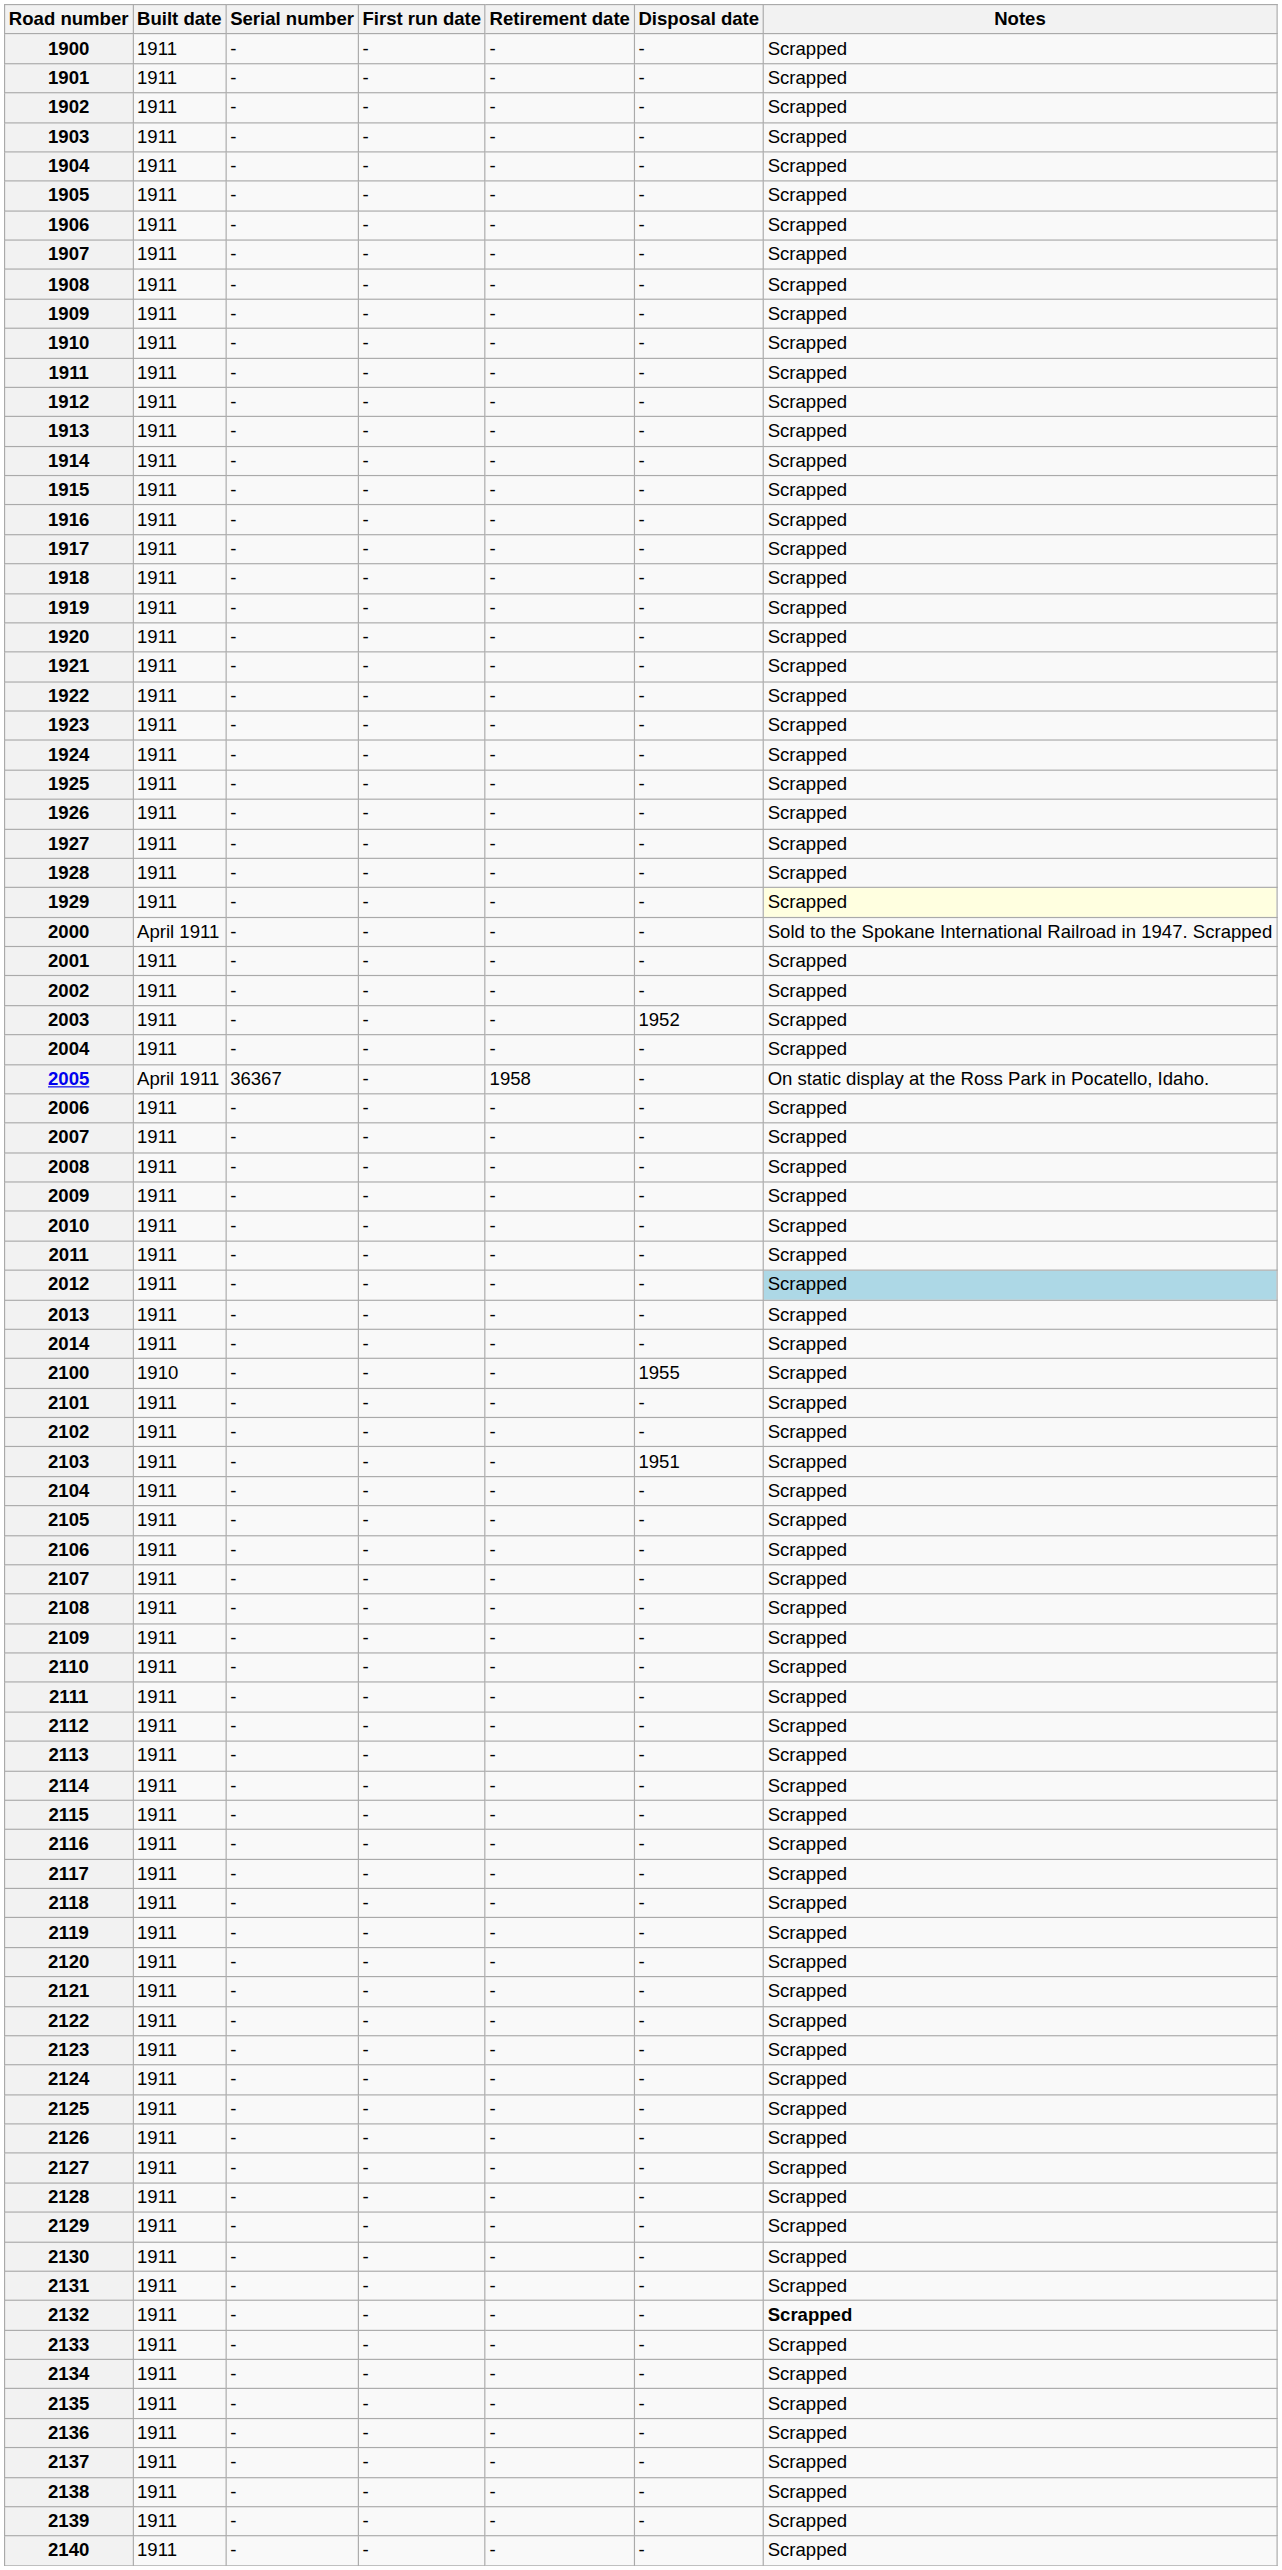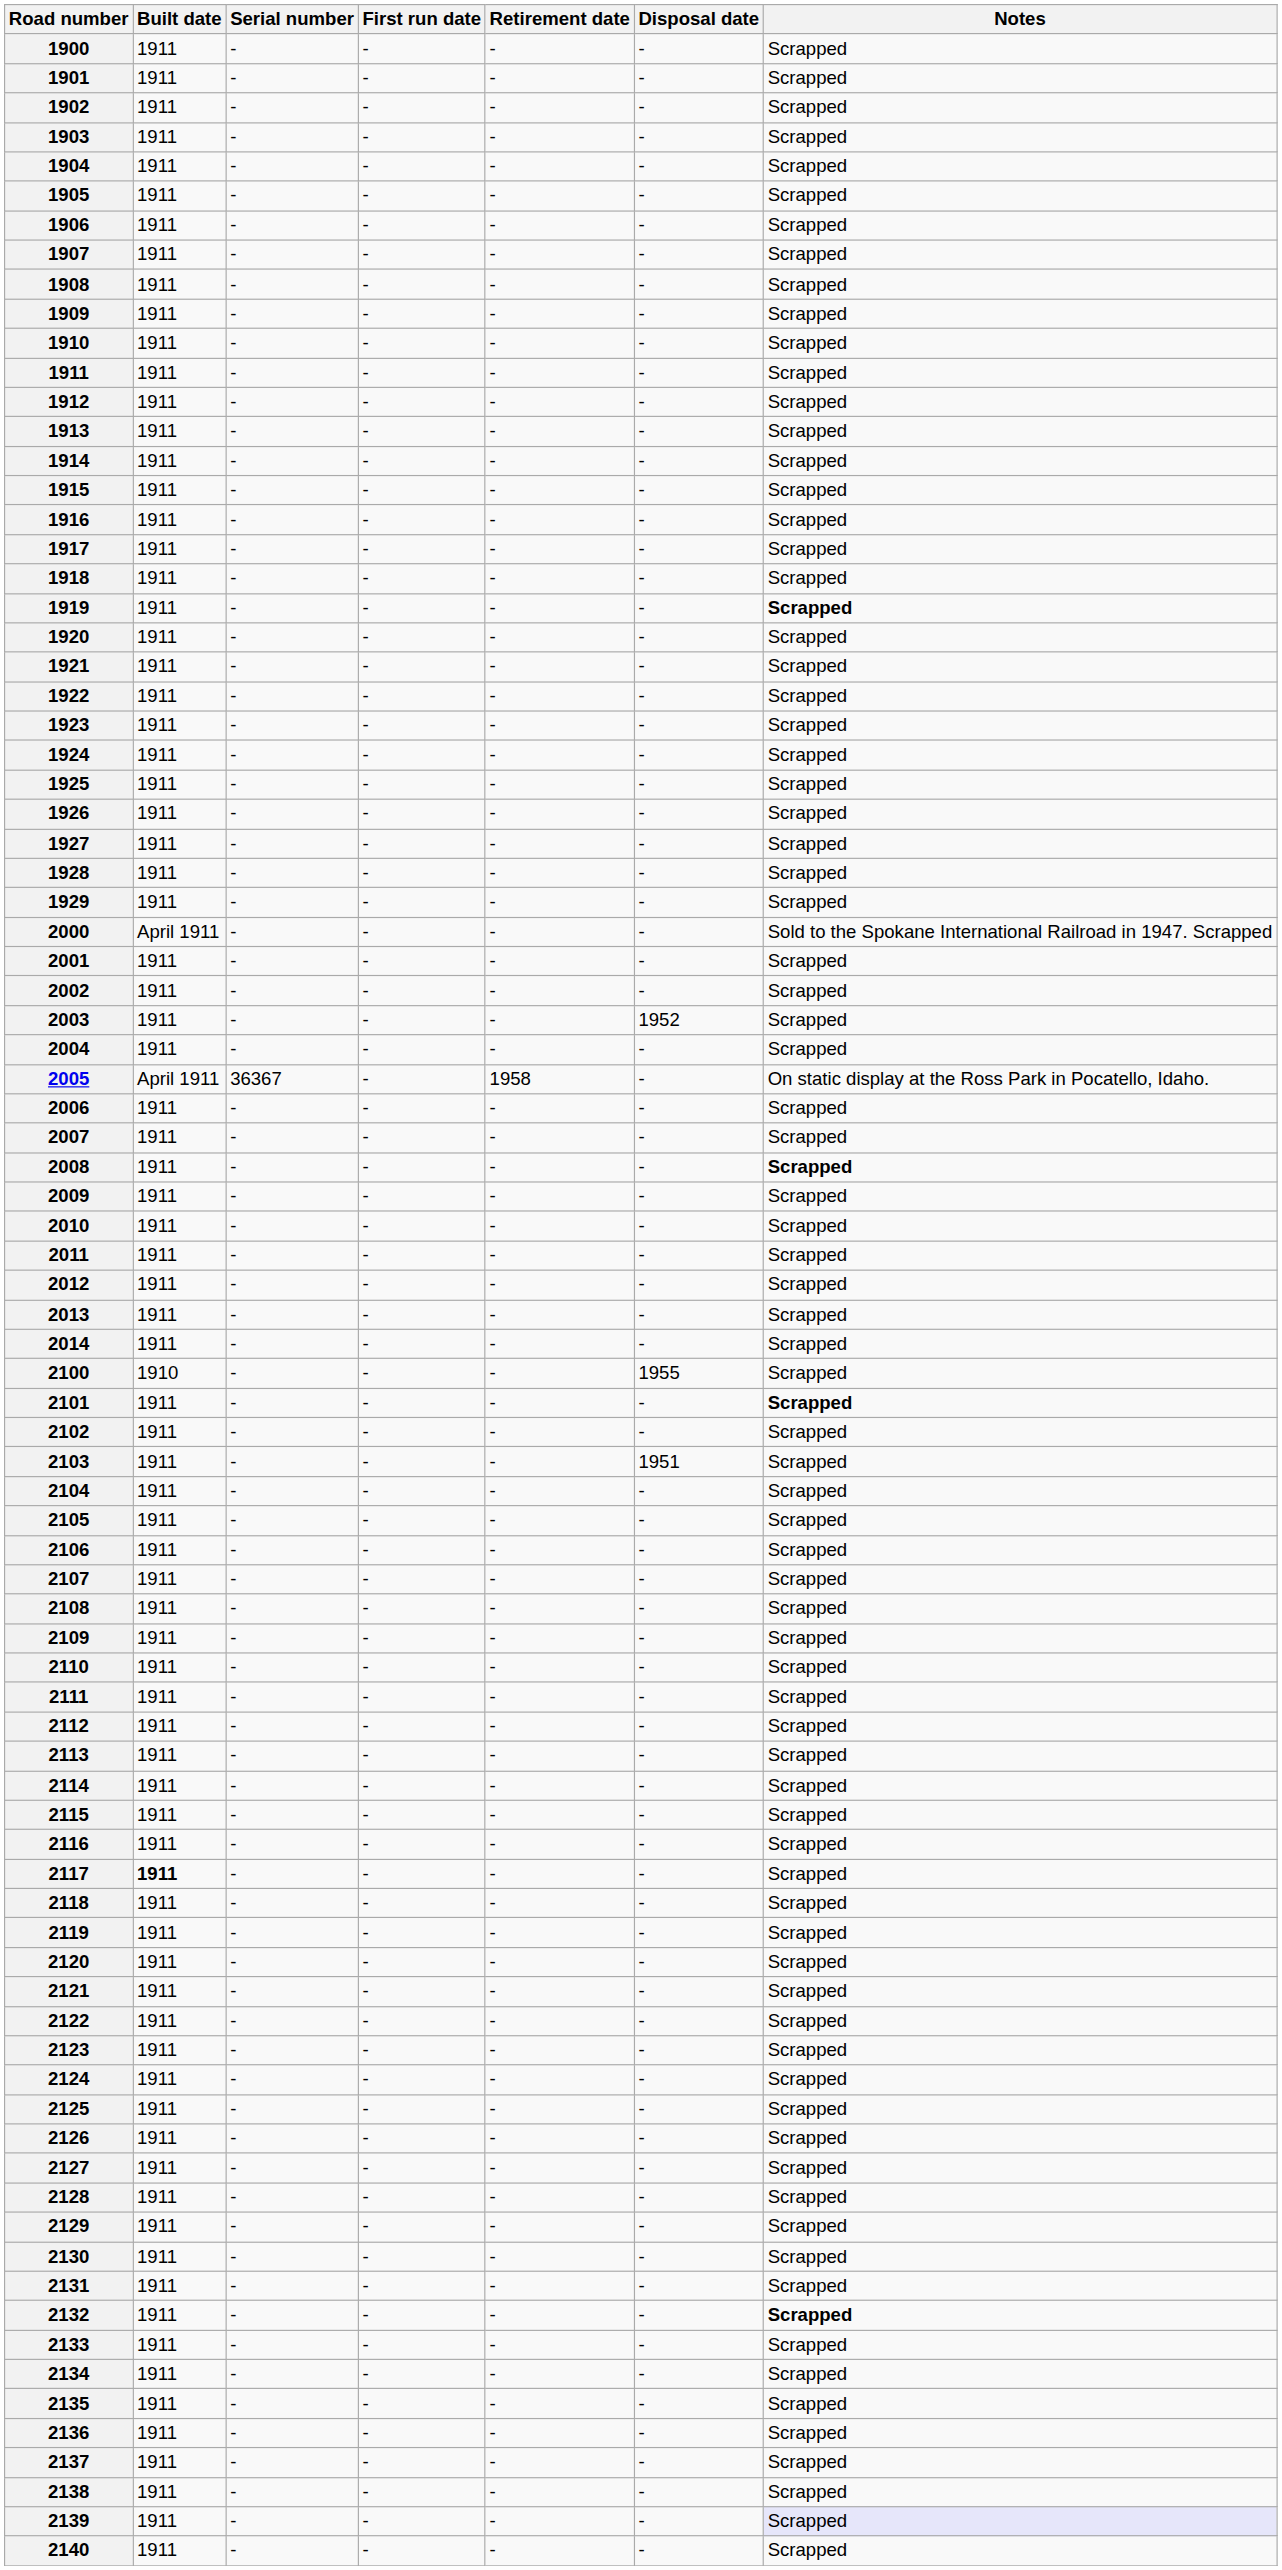(807, 607) normal -> (810, 607) bold
(807, 902) lightyellow background -> (807, 902) no background
(807, 1167) normal -> (810, 1167) bold
(807, 1284) lightblue background -> (807, 1284) no background
(807, 1402) normal -> (810, 1402) bold
(157, 1873) normal -> (157, 1873) bold
(807, 2521) no background -> (807, 2521) lavender background
